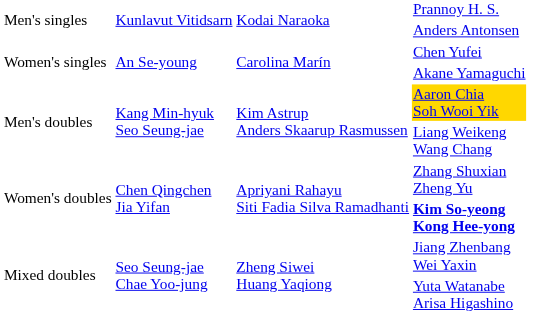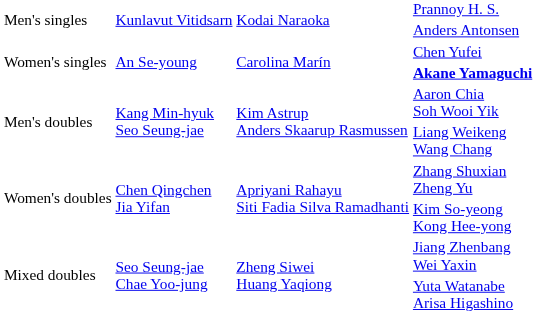(469, 72) normal -> (473, 72) bold
(456, 102) gold background -> (456, 102) no background
(464, 217) bold -> (462, 217) normal
